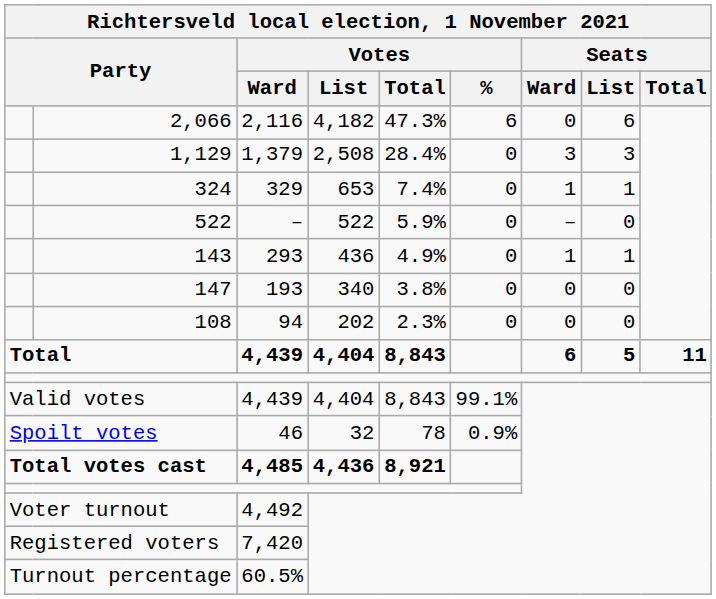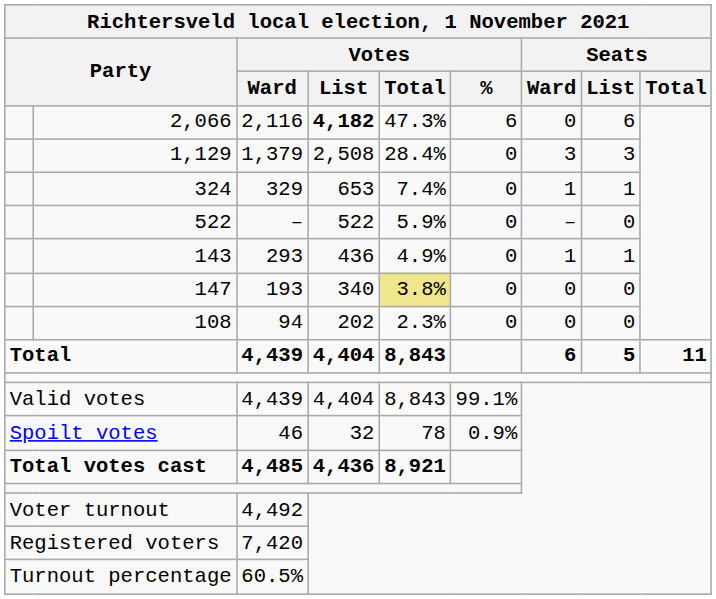(344, 122) normal -> (344, 122) bold
(421, 289) no background -> (421, 289) khaki background
